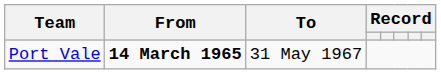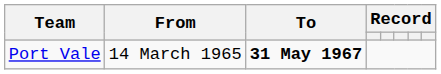(175, 54) bold -> (175, 54) normal
(306, 54) normal -> (306, 54) bold
